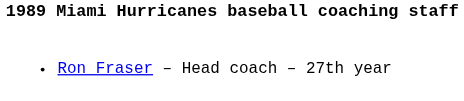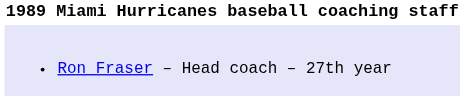(232, 69) no background -> (232, 69) lavender background
